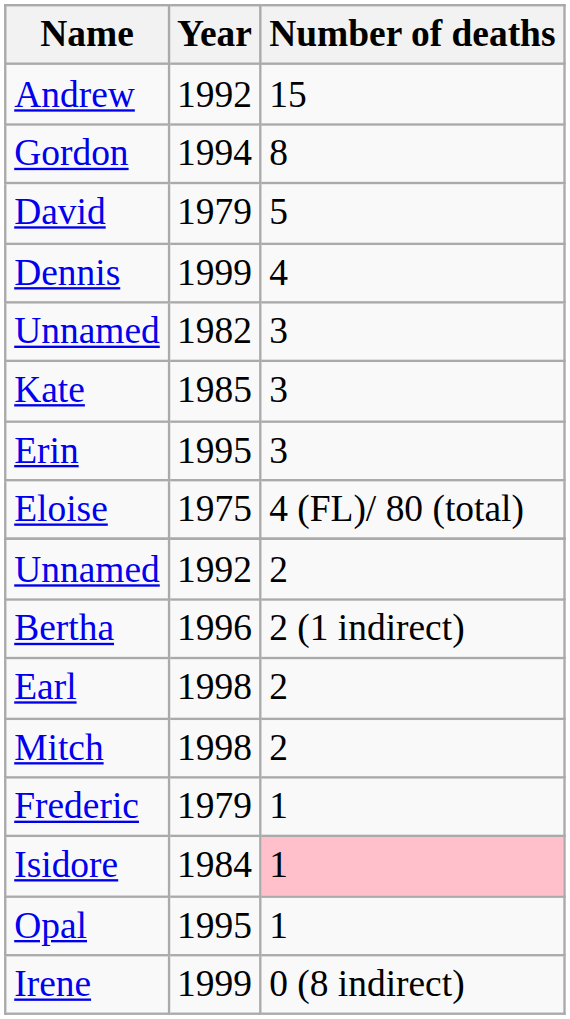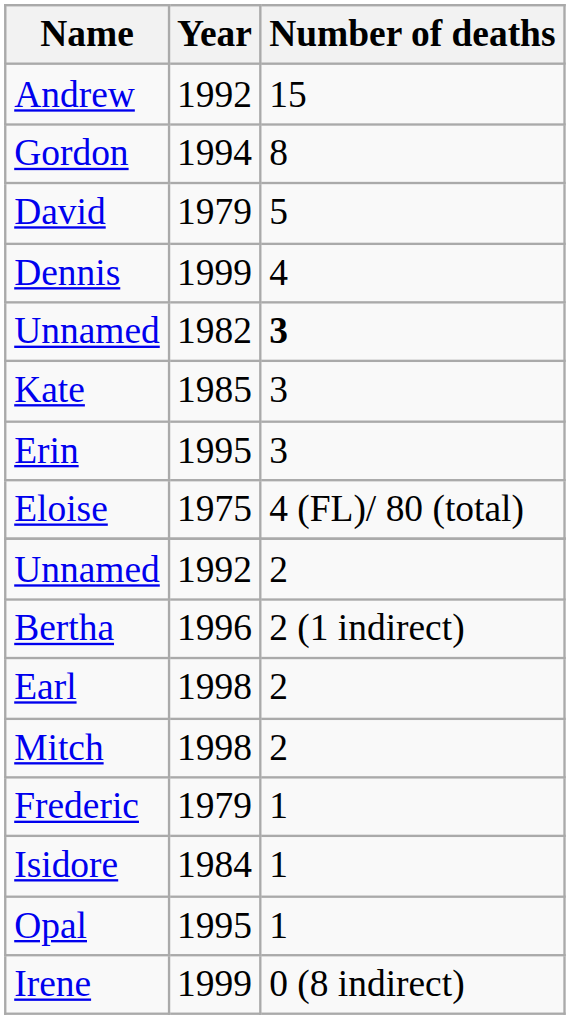(279, 331) normal -> (279, 331) bold
(279, 865) pink background -> (279, 865) no background
